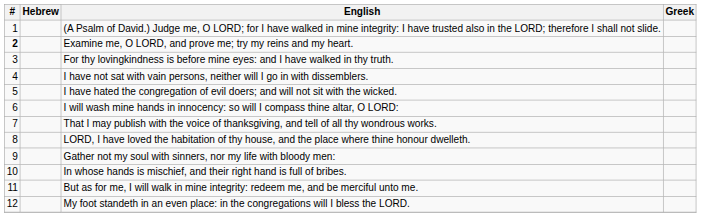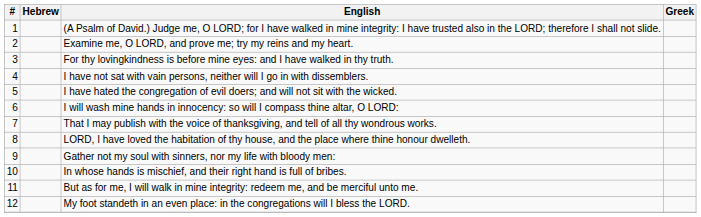(15, 44) bold -> (15, 44) normal
